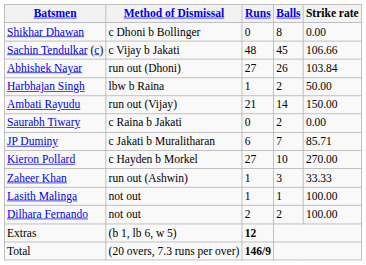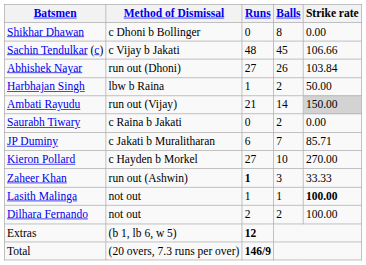(322, 104) no background -> (322, 104) lightgrey background
(248, 178) normal -> (248, 178) bold
(322, 196) normal -> (322, 196) bold
